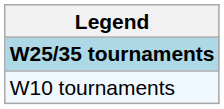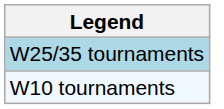(112, 54) bold -> (107, 54) normal
